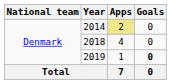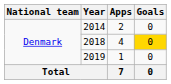(121, 27) khaki background -> (121, 27) no background
(150, 42) no background -> (150, 42) gold background
(150, 57) bold -> (150, 57) normal
